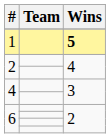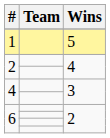(71, 41) bold -> (71, 41) normal
